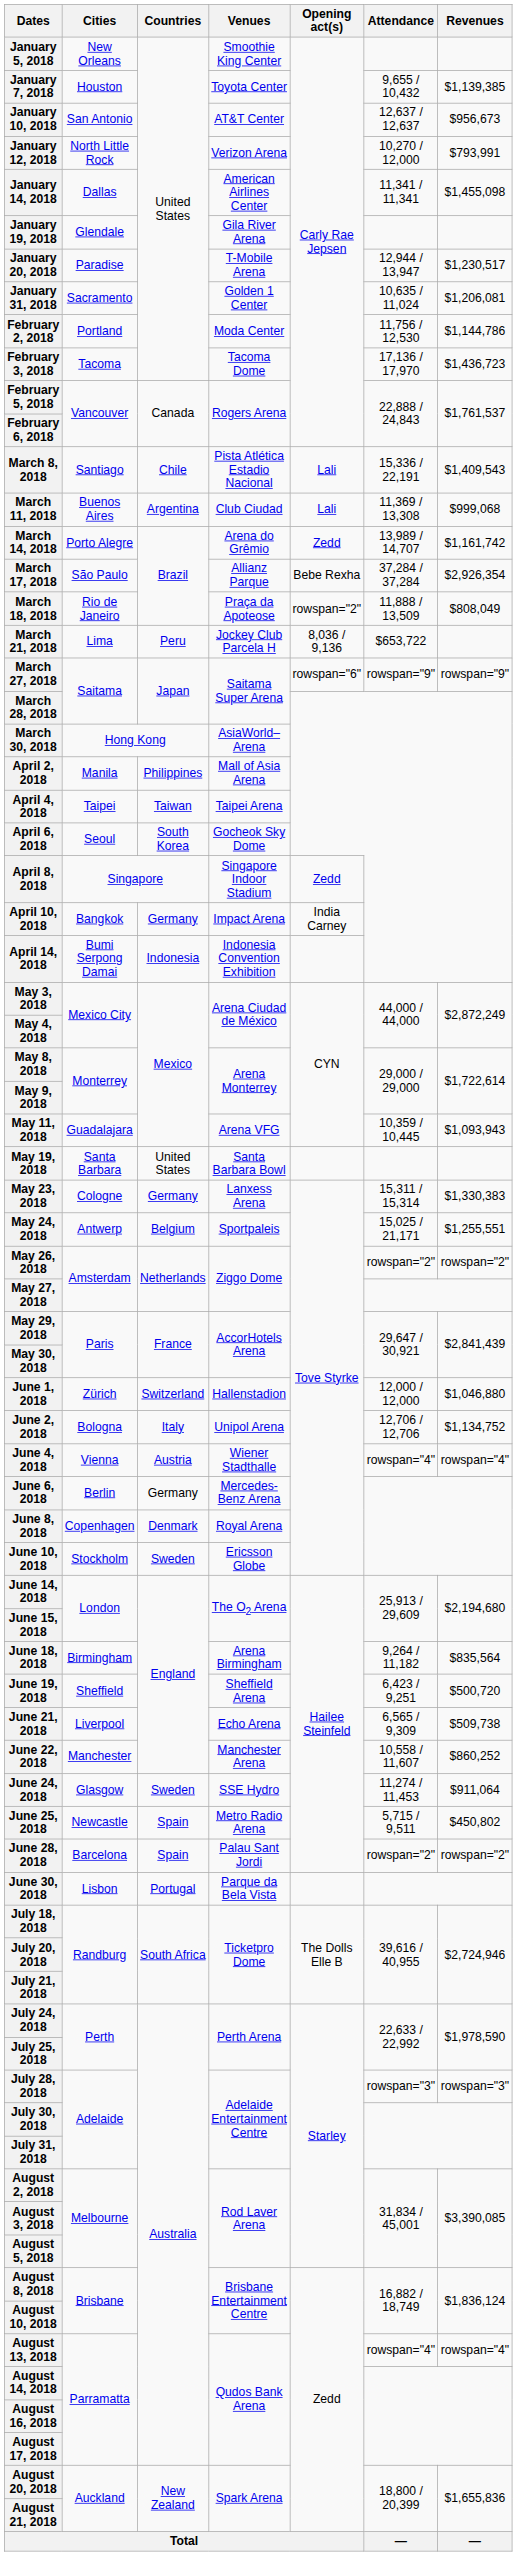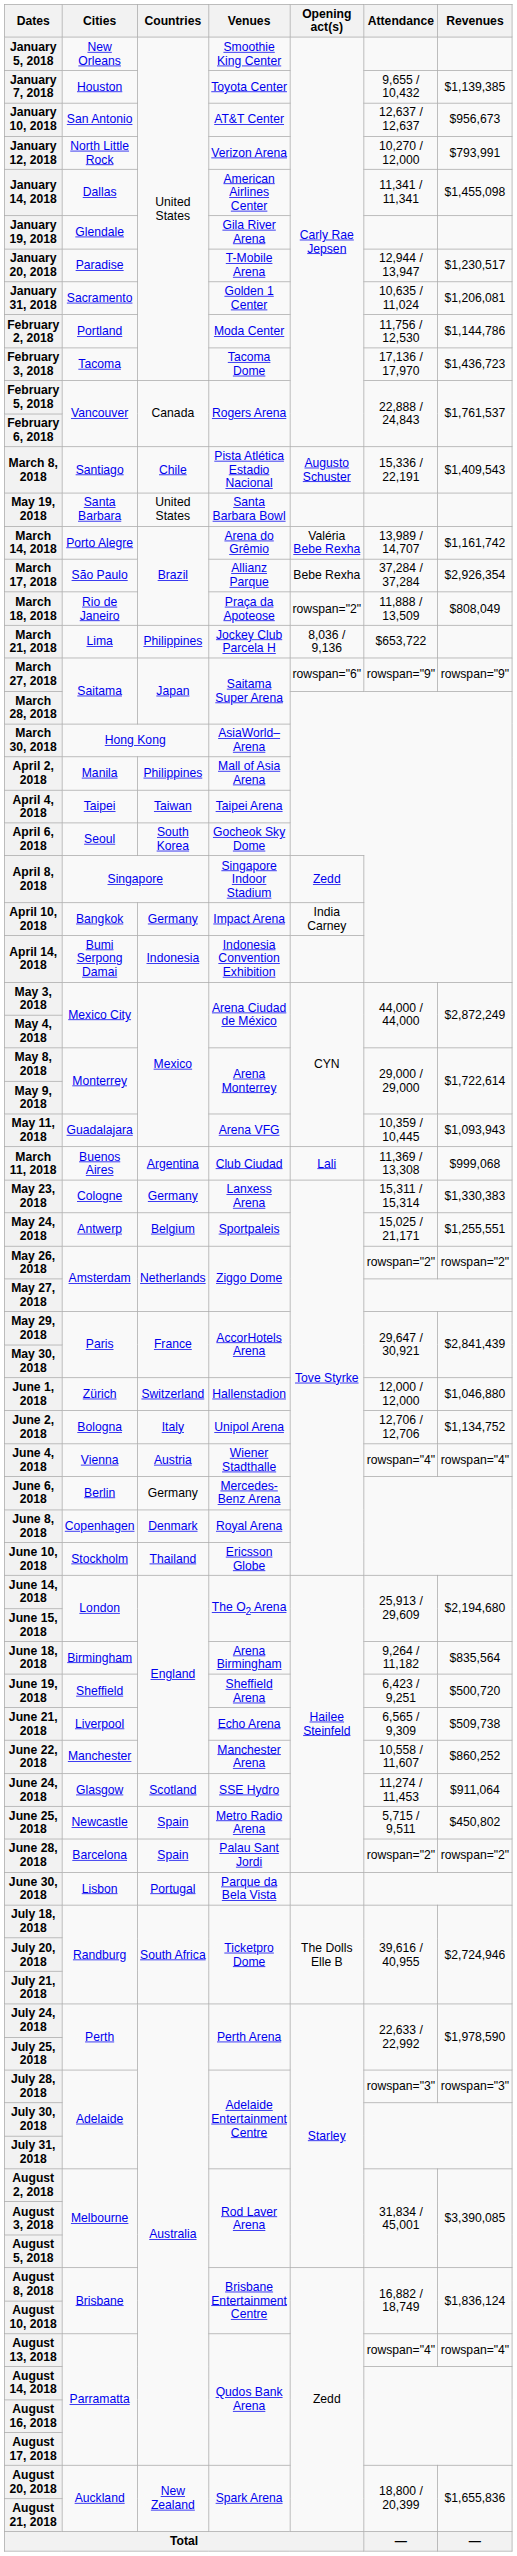(327, 470) Lali -> (327, 470) Augusto Schuster
rows swapped: (33, 509) <-> (33, 1163)
(327, 542) Zedd -> (327, 542) Valéria Bebe Rexha
(173, 641) Peru -> (173, 641) Philippines
(173, 1559) Sweden -> (173, 1559) Thailand
(173, 1789) Sweden -> (173, 1789) Scotland
